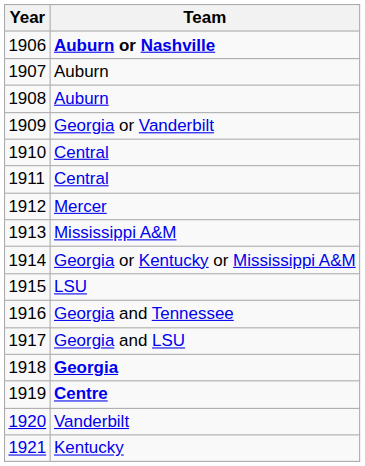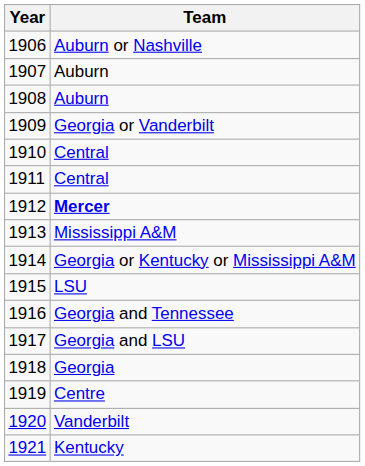(135, 44) bold -> (128, 44) normal
(80, 206) normal -> (82, 206) bold
(86, 367) bold -> (84, 367) normal
(81, 394) bold -> (79, 394) normal
